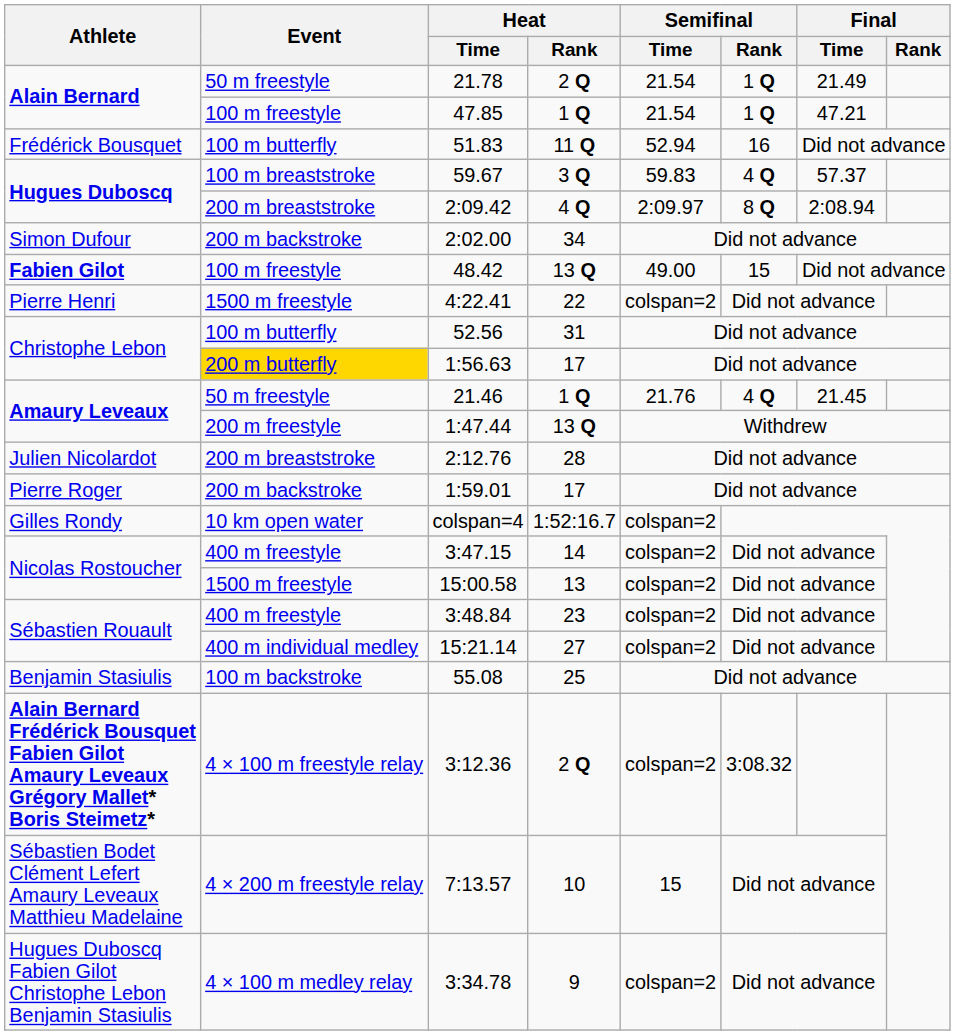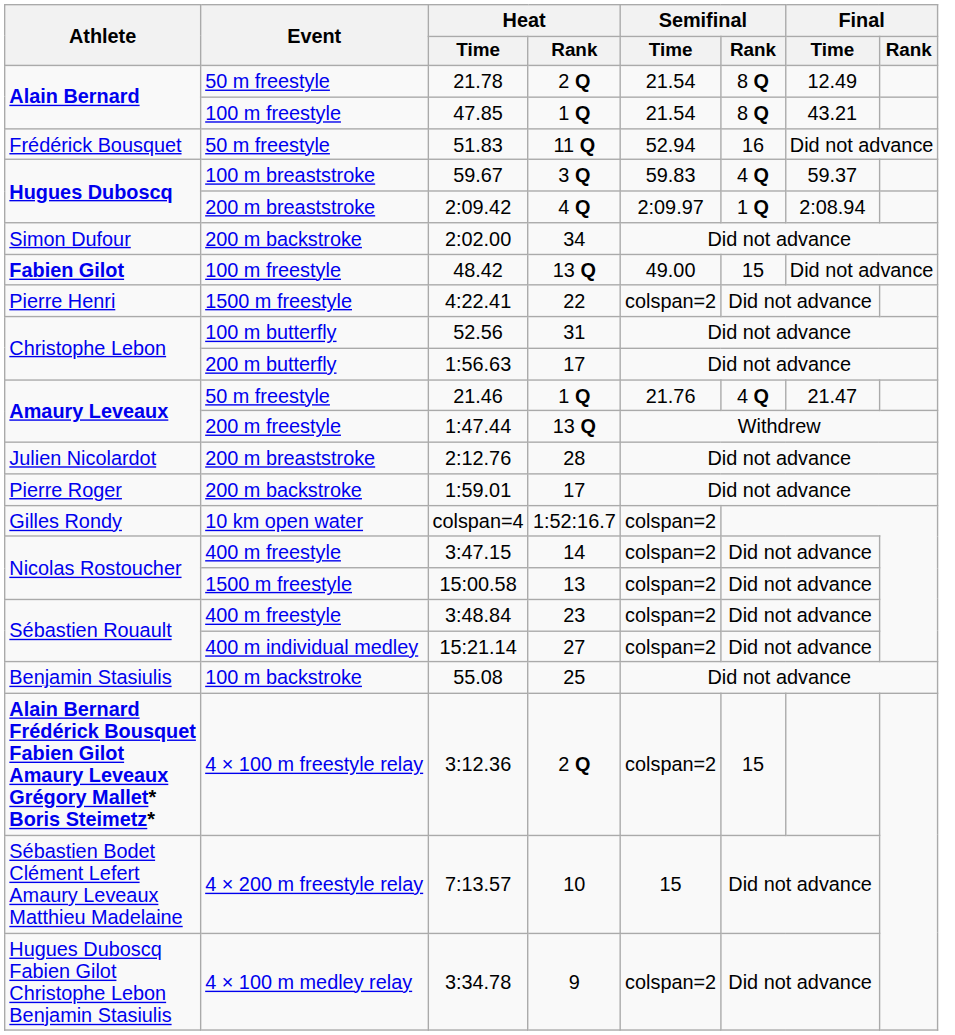(759, 82) 1 Q -> (753, 82) 8 Q
(842, 82) 21.49 -> (832, 82) 12.49
(759, 113) 1 Q -> (753, 113) 8 Q
(842, 113) 47.21 -> (832, 113) 43.21
(271, 145) 100 m butterfly -> (268, 145) 50 m freestyle
(842, 176) 57.37 -> (832, 176) 59.37
(759, 207) 8 Q -> (753, 207) 1 Q
(271, 364) gold background -> (271, 364) no background
(842, 396) 21.45 -> (832, 396) 21.47
(759, 765) 3:08.32 -> (753, 765) 15
